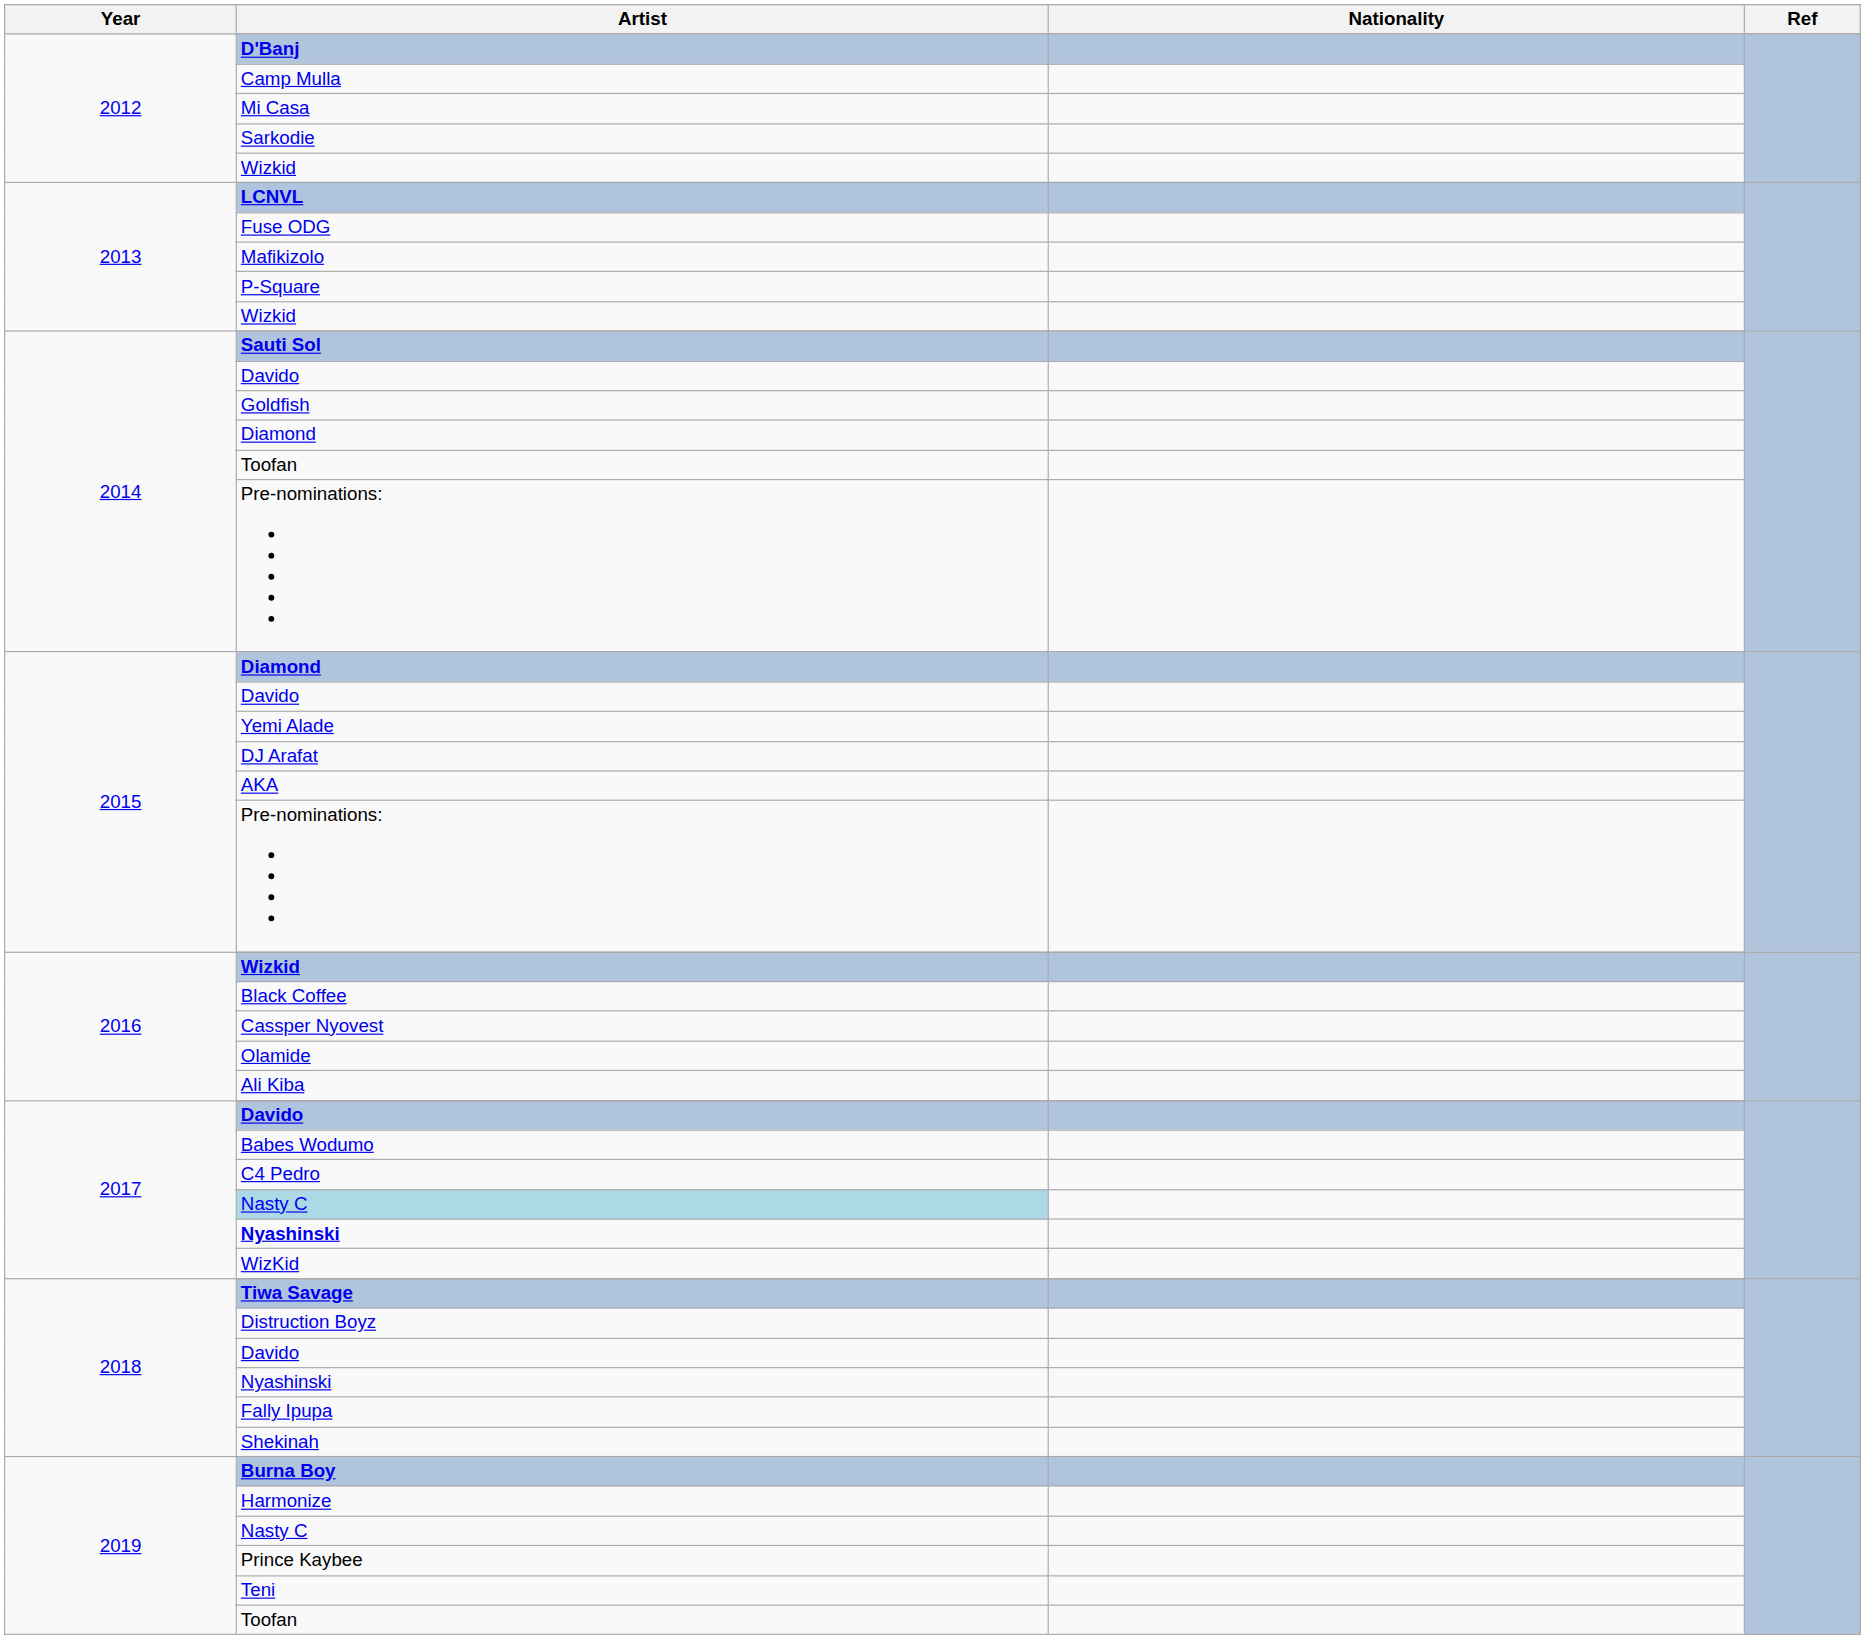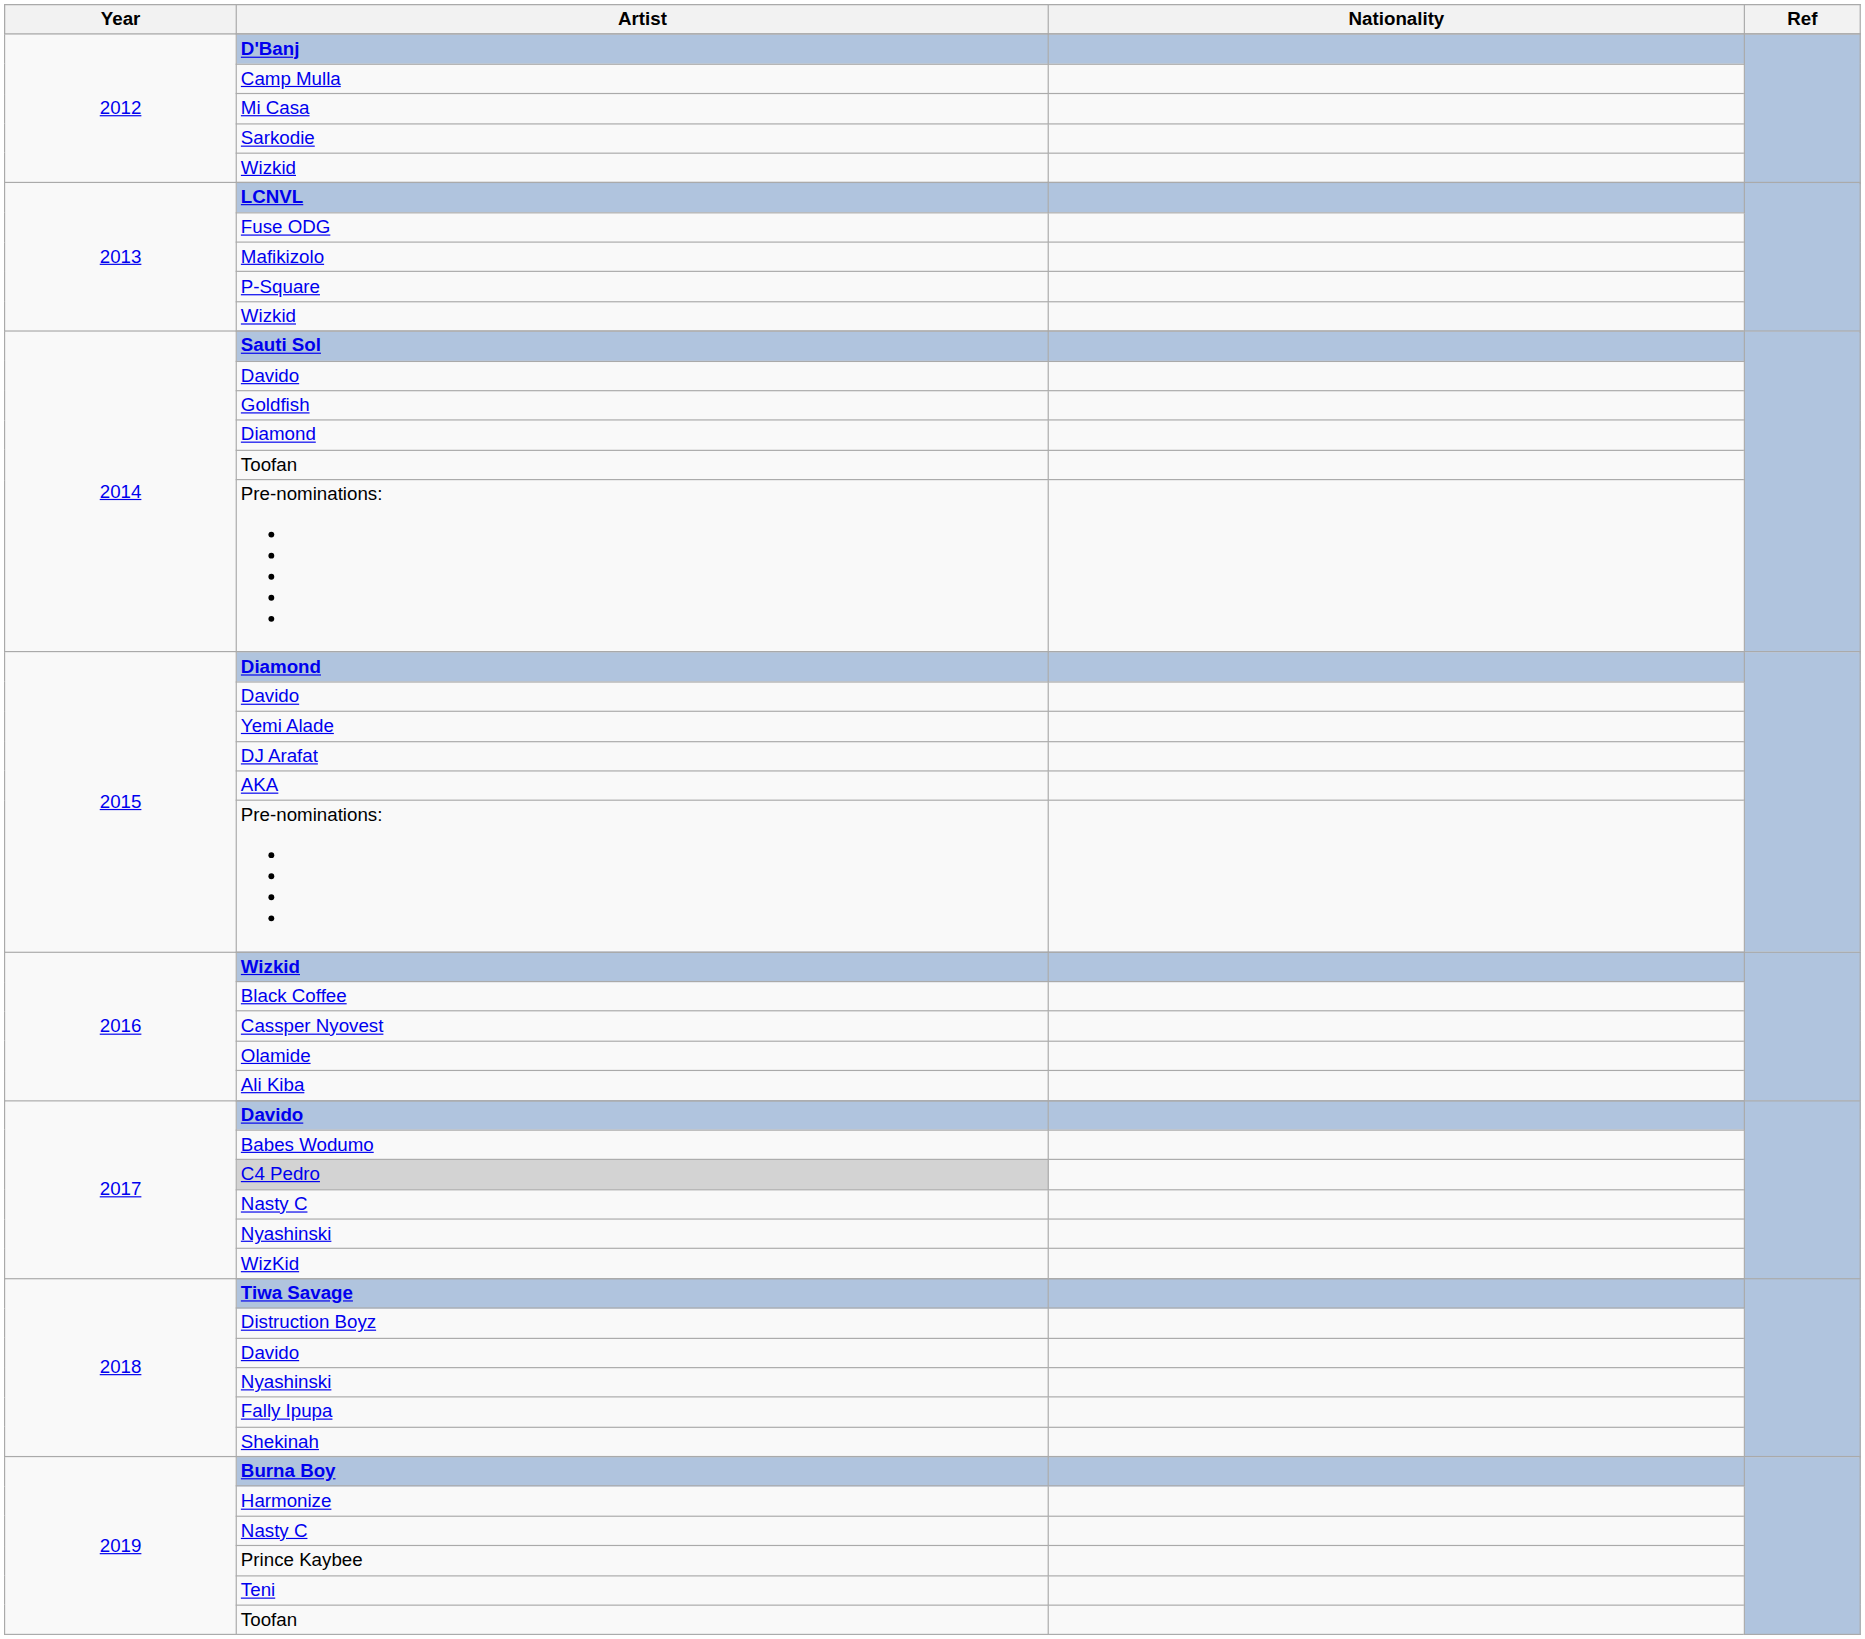(280, 1174) no background -> (280, 1174) lightgrey background
(274, 1204) lightblue background -> (274, 1204) no background
(290, 1233) bold -> (286, 1233) normal
